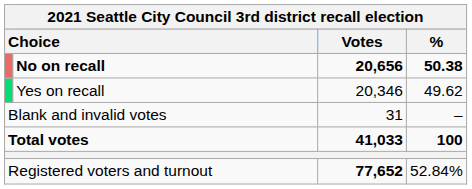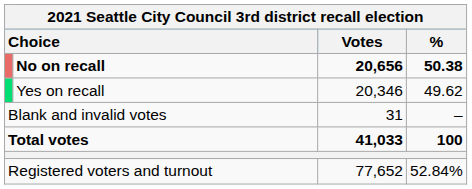(379, 171) bold -> (379, 171) normal
